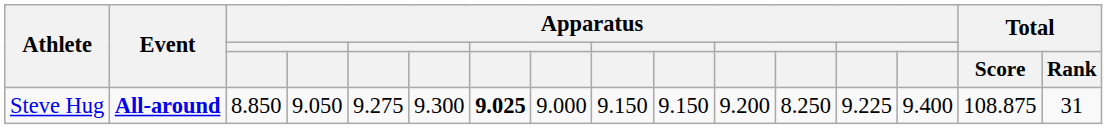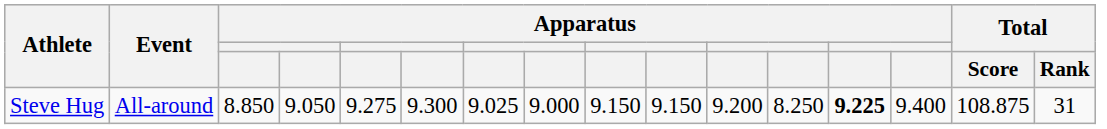(168, 105) bold -> (164, 105) normal
(500, 105) bold -> (493, 105) normal
(867, 105) normal -> (860, 105) bold
